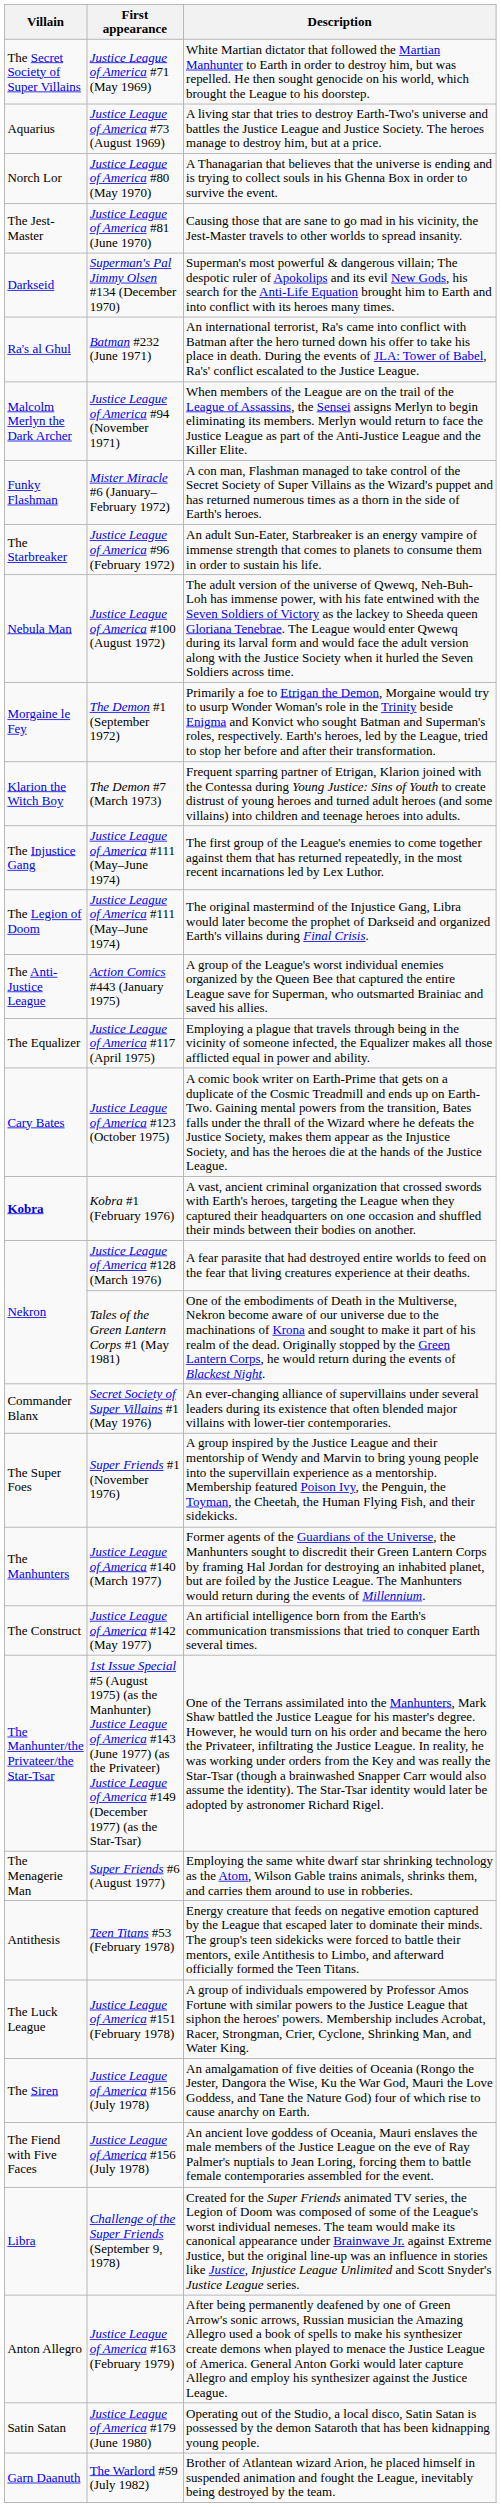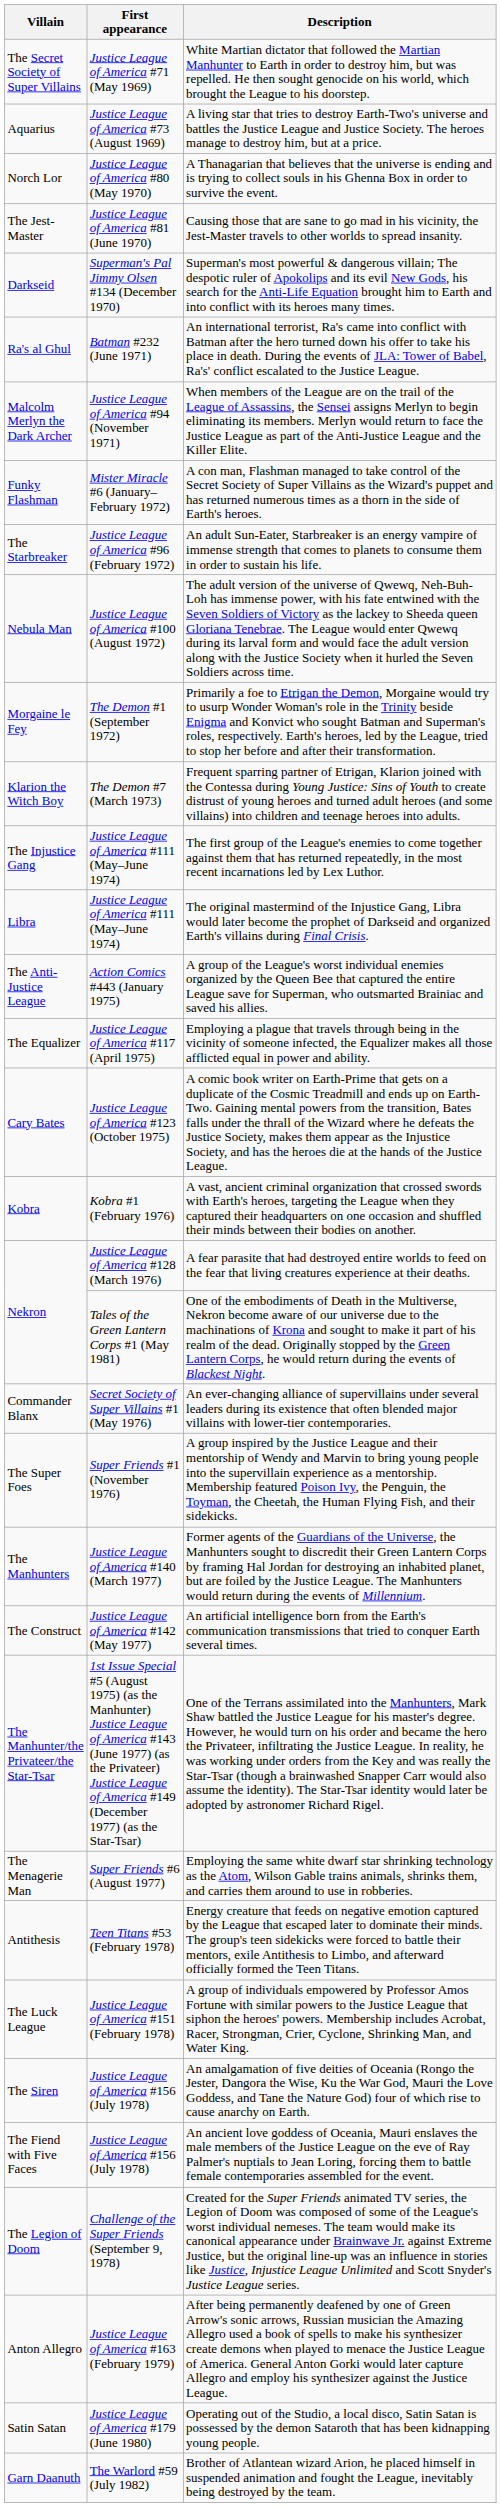(44, 922) The Legion of Doom -> (21, 922) Libra
(25, 1208) bold -> (24, 1208) normal
(21, 2241) Libra -> (44, 2241) The Legion of Doom
